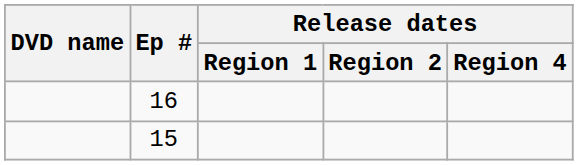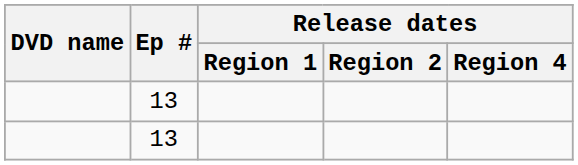(164, 101) 16 -> (164, 101) 13
(164, 140) 15 -> (164, 140) 13
